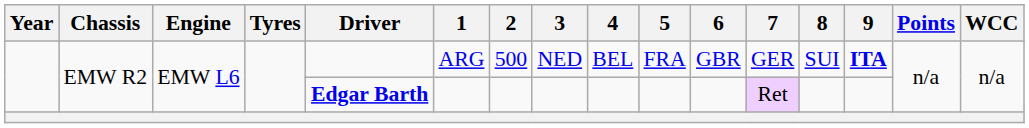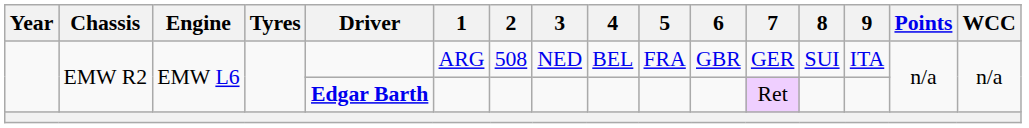(511, 58) 500 -> (511, 58) 508
(868, 58) bold -> (867, 58) normal
